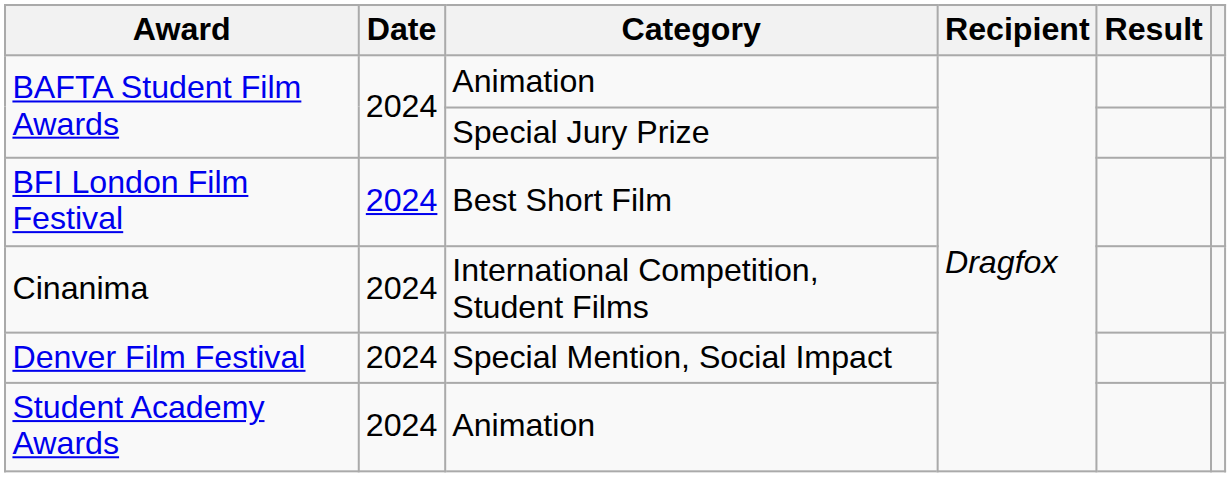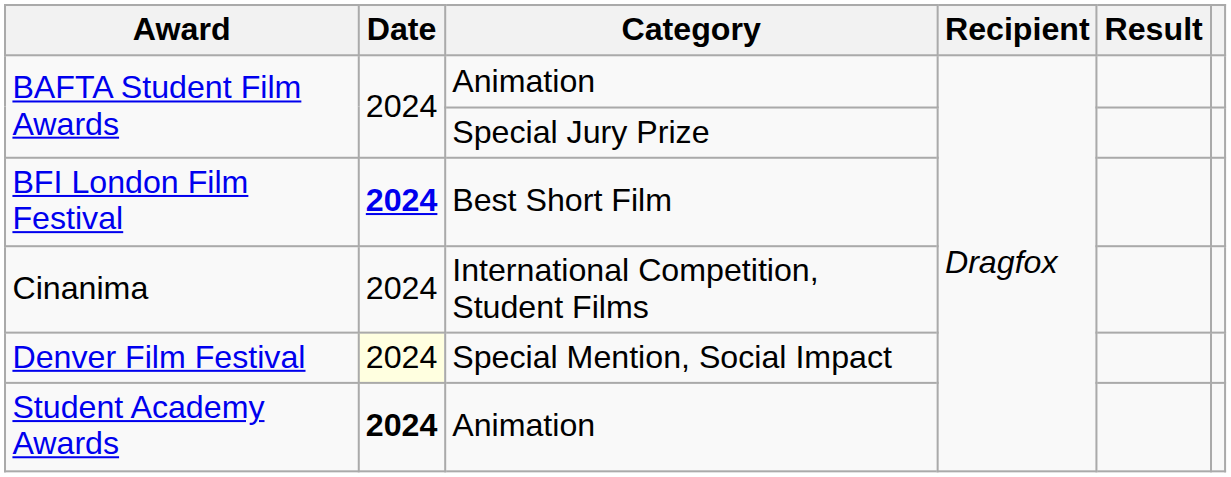(402, 201) normal -> (402, 201) bold
(402, 357) no background -> (402, 357) lightyellow background
(402, 426) normal -> (402, 426) bold
